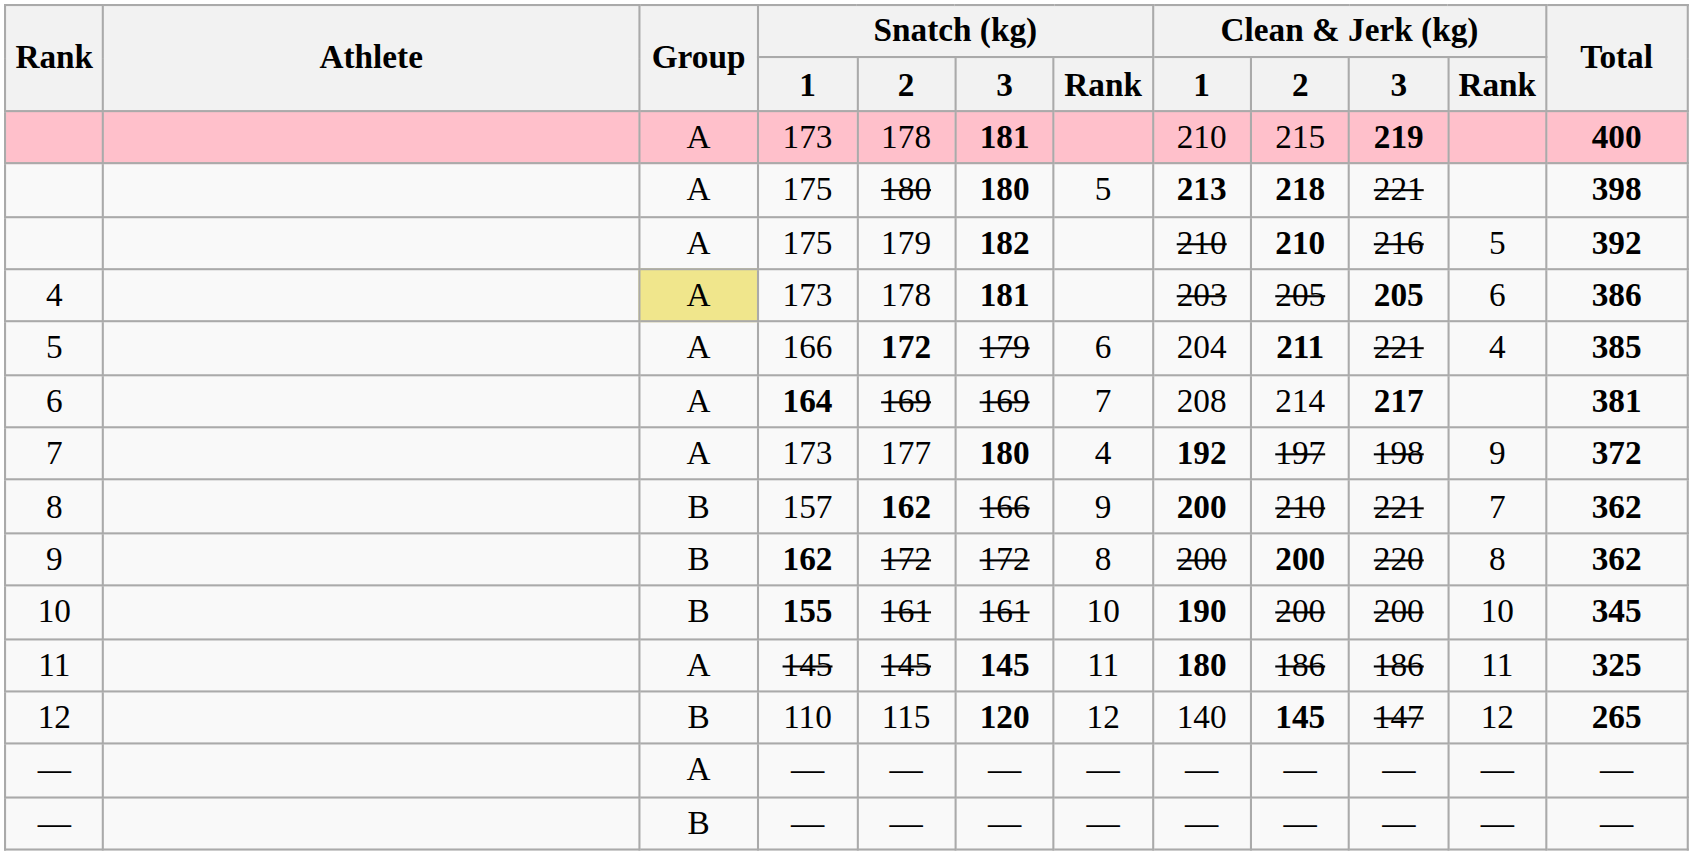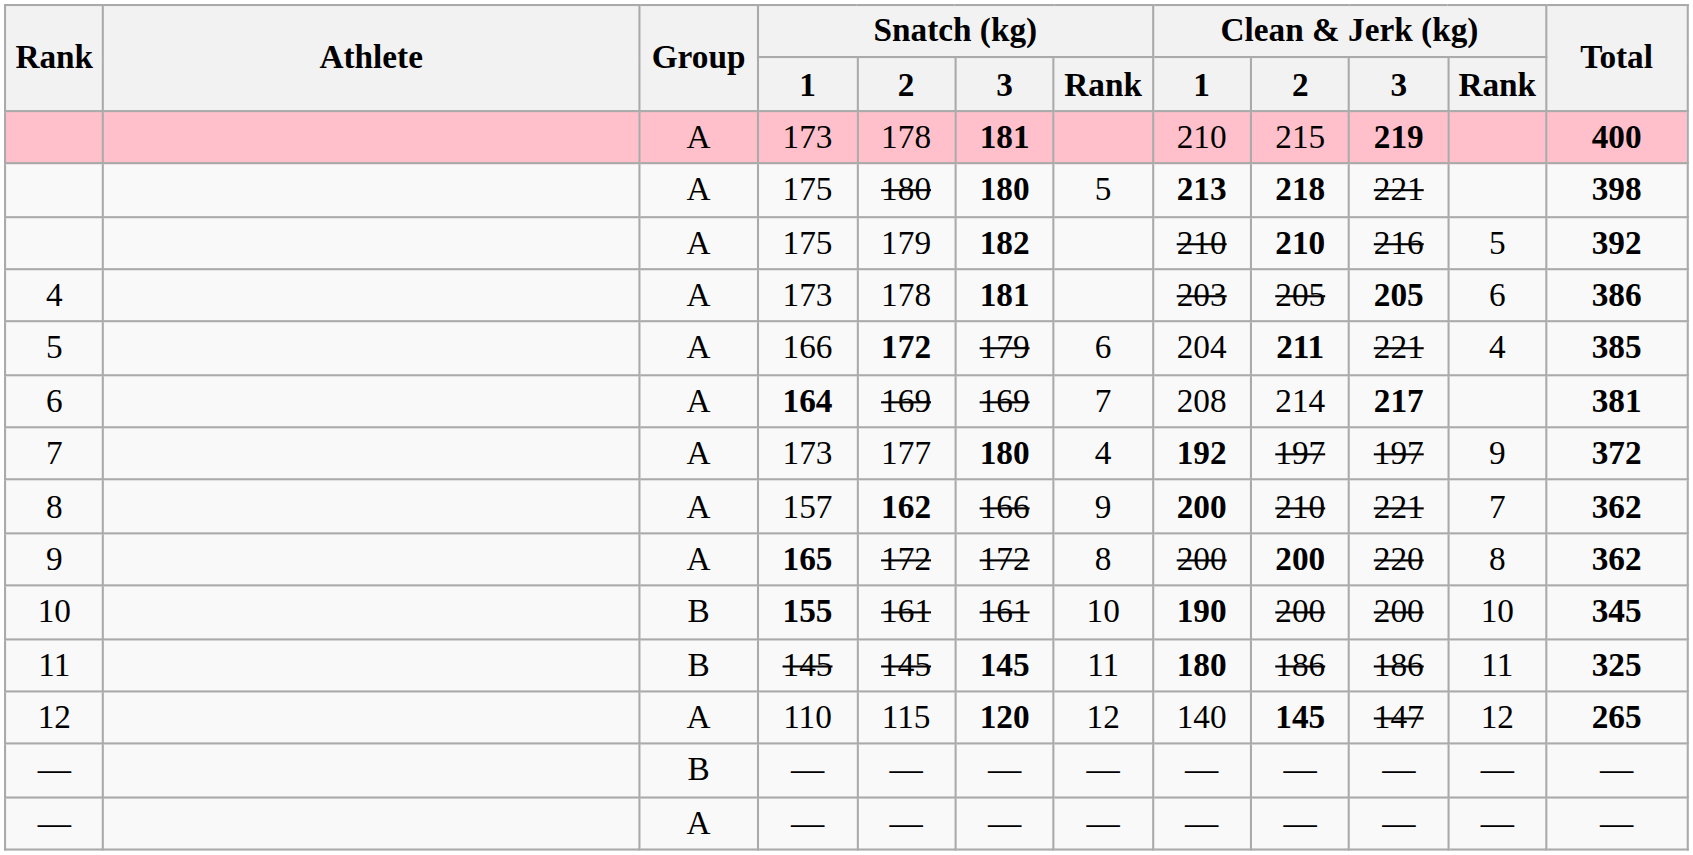(699, 294) khaki background -> (699, 294) no background
(1399, 453) 198 -> (1399, 453) 197
(699, 505) B -> (699, 505) A
(699, 558) B -> (699, 558) A
(808, 558) 162 -> (808, 558) 165
(699, 664) A -> (699, 664) B
(699, 717) B -> (699, 717) A
(699, 769) A -> (699, 769) B
(699, 822) B -> (699, 822) A
